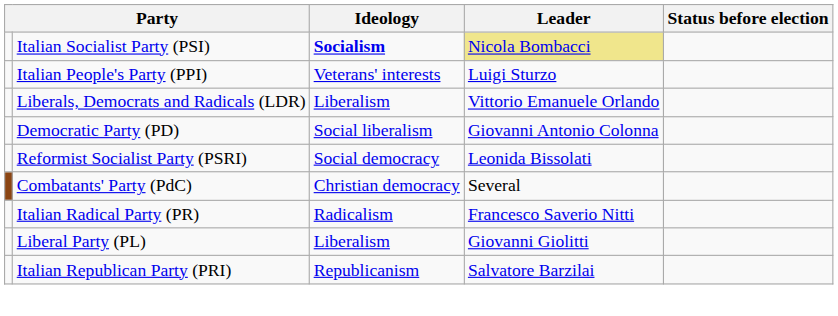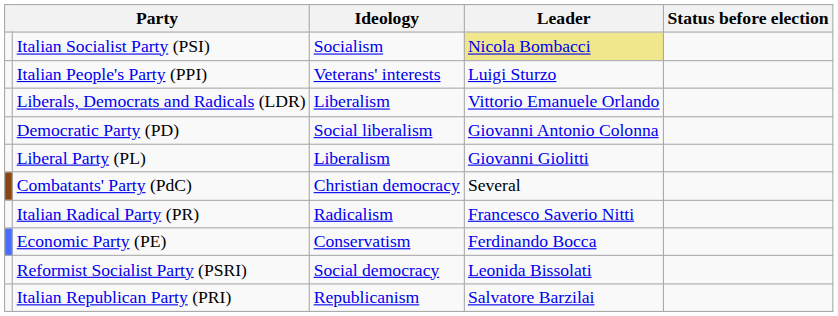(349, 46) bold -> (348, 46) normal
rows swapped: (81, 241) <-> (132, 158)
+ row: (92, 241)
